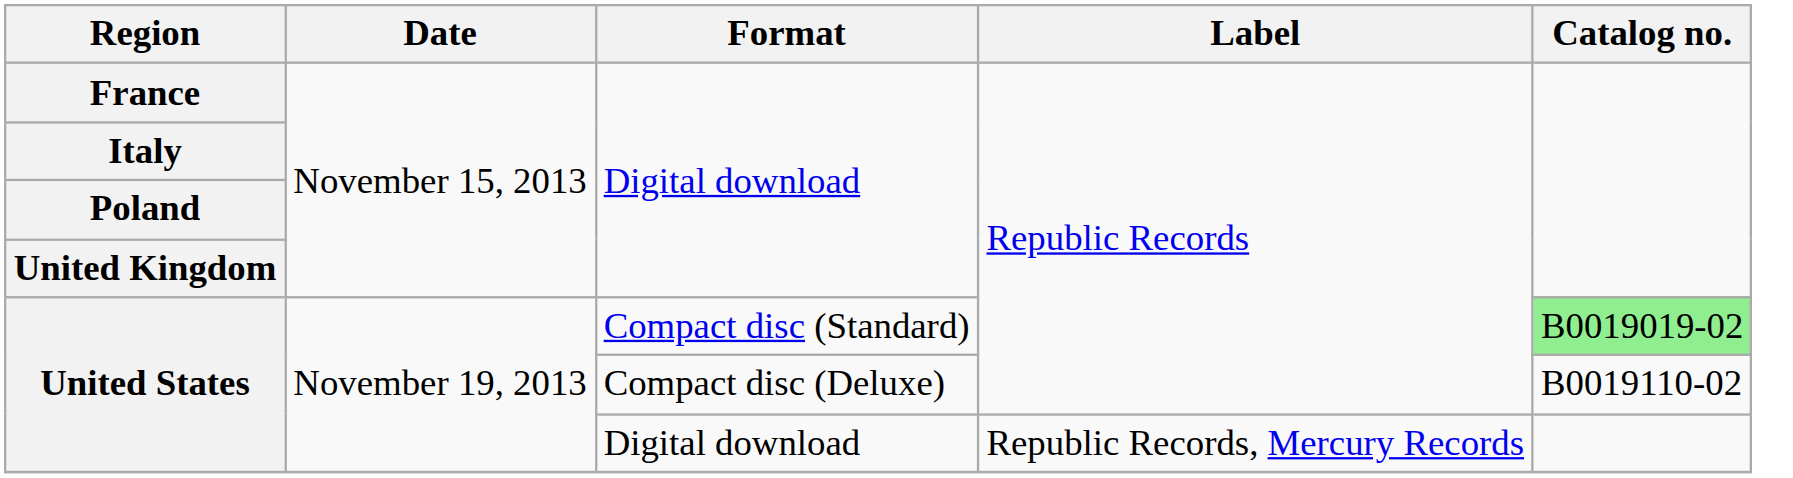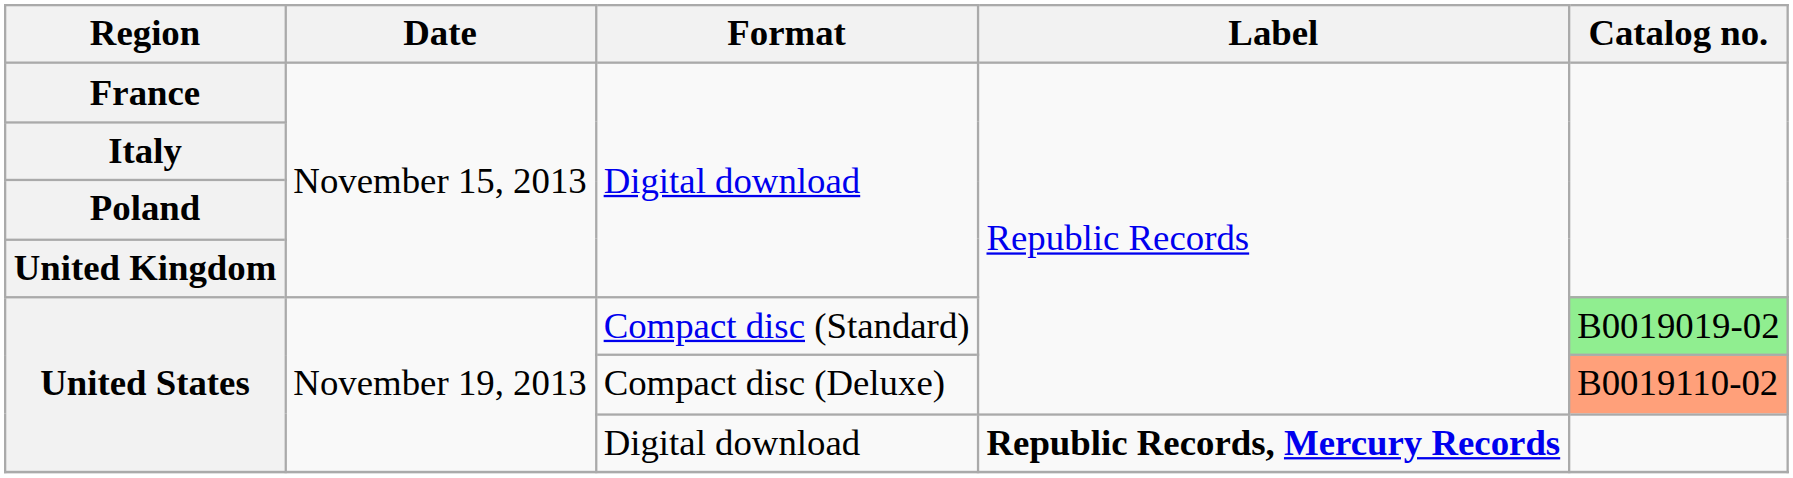(1642, 383) no background -> (1678, 383) lightsalmon background
(1255, 442) normal -> (1273, 442) bold
